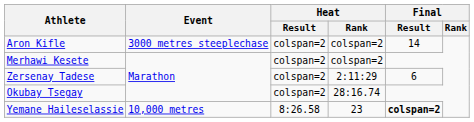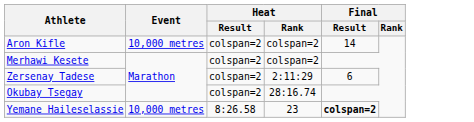(198, 44) 3000 metres steeplechase -> (166, 44) 10,000 metres
